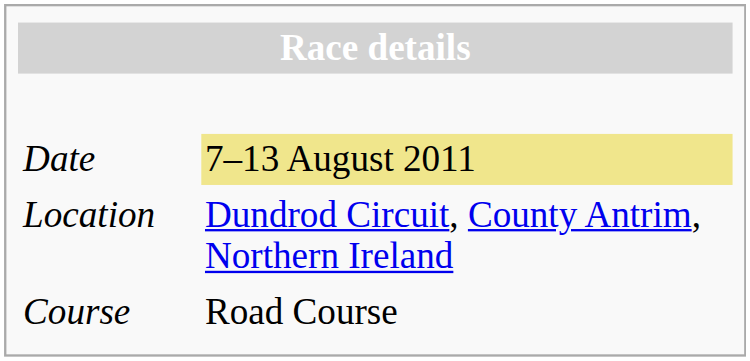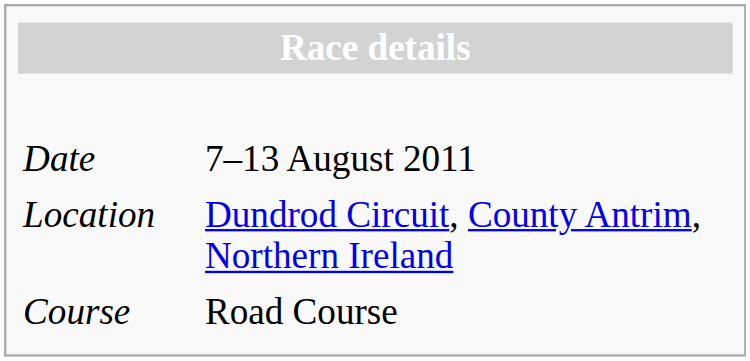(340, 159) khaki background -> (340, 159) no background
